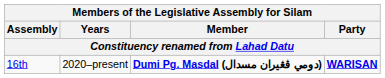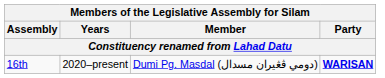(227, 64) bold -> (225, 64) normal
